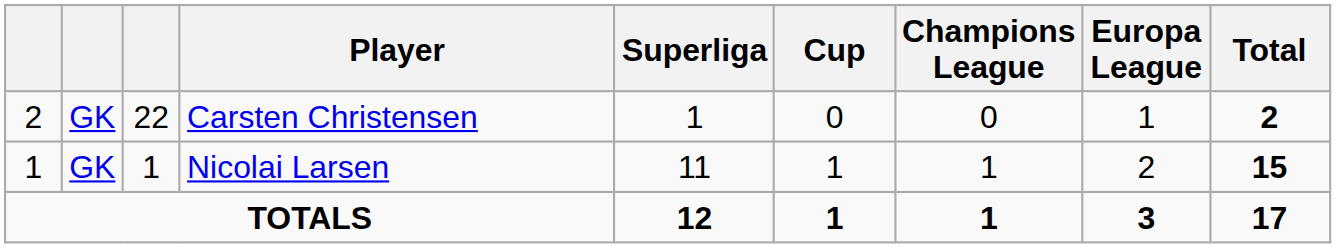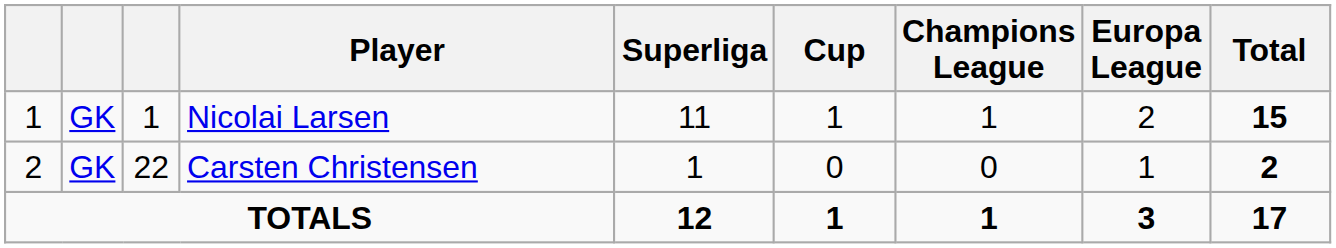rows swapped: (288, 167) <-> (332, 117)
